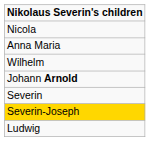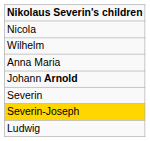(34, 46) Anna Maria -> (26, 46) Wilhelm
(26, 62) Wilhelm -> (34, 62) Anna Maria
